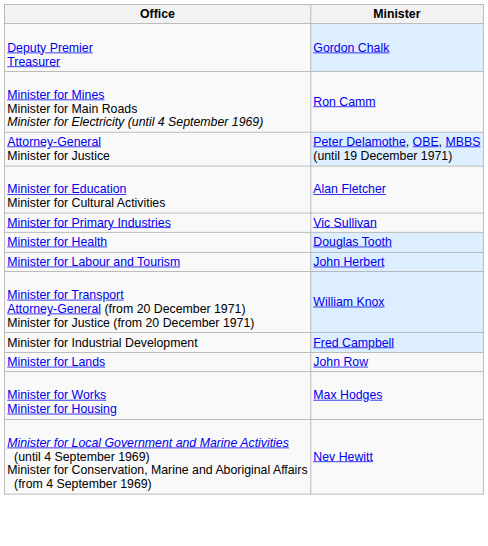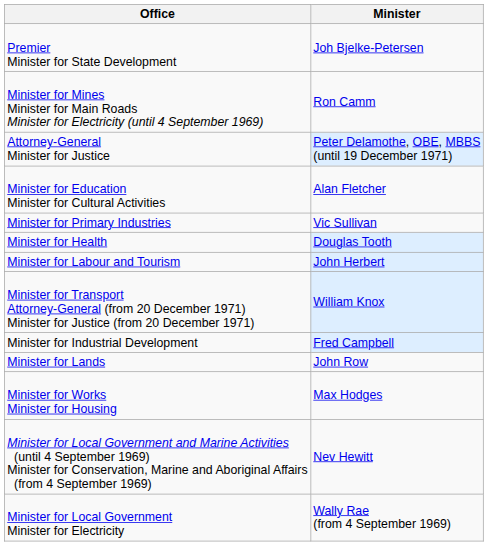+ row: (92, 54)
- row: (50, 54)
+ row: (90, 524)
